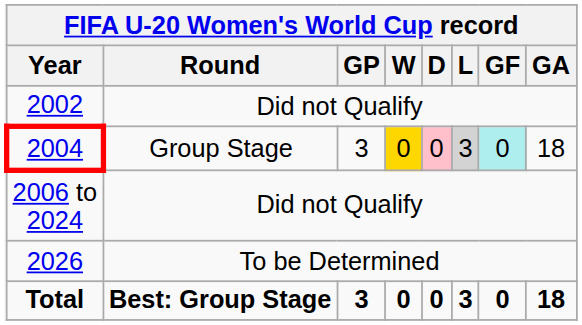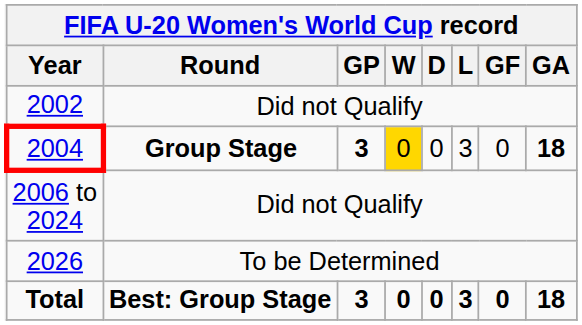(221, 149) normal -> (221, 149) bold
(362, 149) normal -> (362, 149) bold
(437, 149) pink background -> (437, 149) no background
(465, 149) lightgrey background -> (465, 149) no background
(503, 149) paleturquoise background -> (503, 149) no background
(551, 149) normal -> (551, 149) bold
